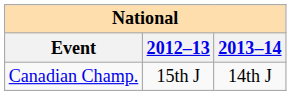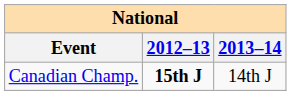(178, 76) normal -> (178, 76) bold
